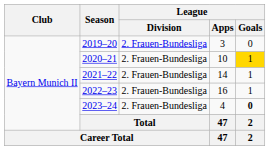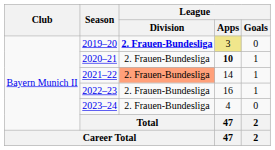(164, 43) normal -> (167, 43) bold
(223, 43) no background -> (228, 43) khaki background
(223, 59) normal -> (228, 59) bold
(250, 59) gold background -> (256, 59) no background
(164, 75) no background -> (167, 75) lightsalmon background
(250, 106) bold -> (256, 106) normal
